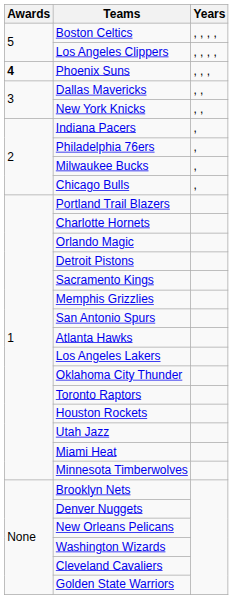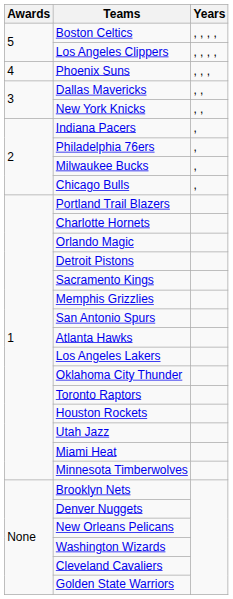(10, 71) bold -> (10, 71) normal
